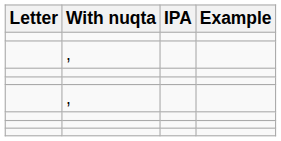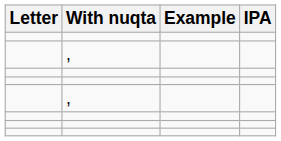columns swapped: (178, 18) <-> (236, 18)
